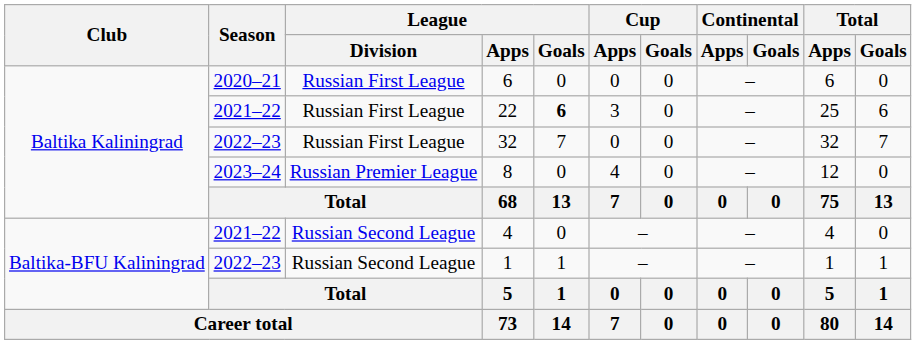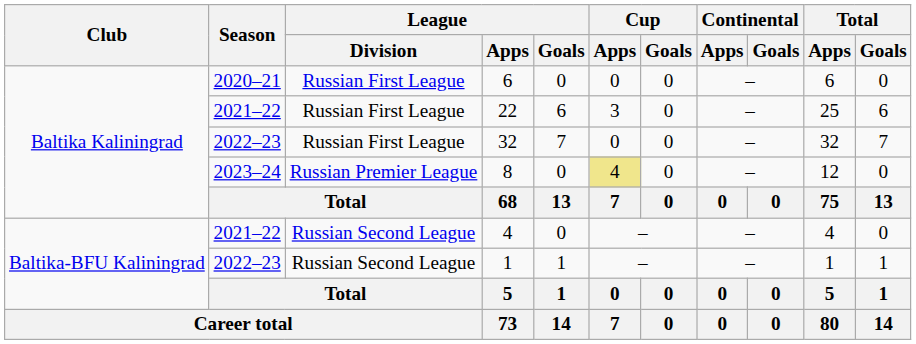(561, 111) bold -> (561, 111) normal
(615, 171) no background -> (615, 171) khaki background
